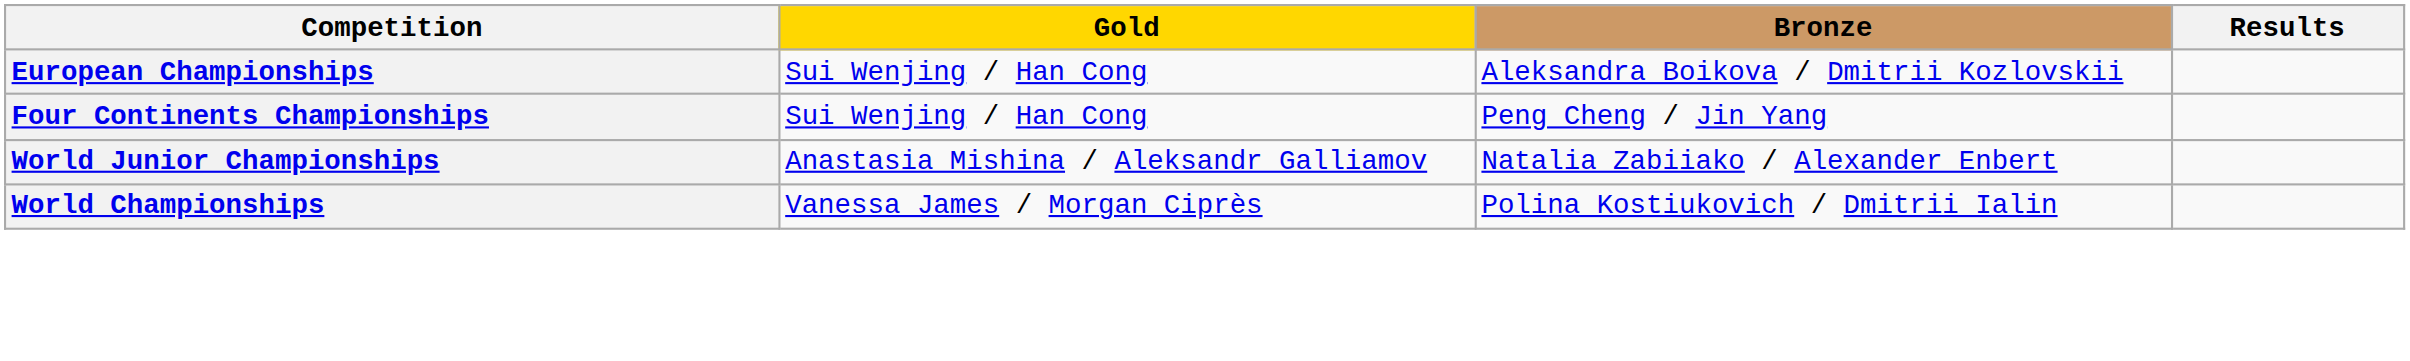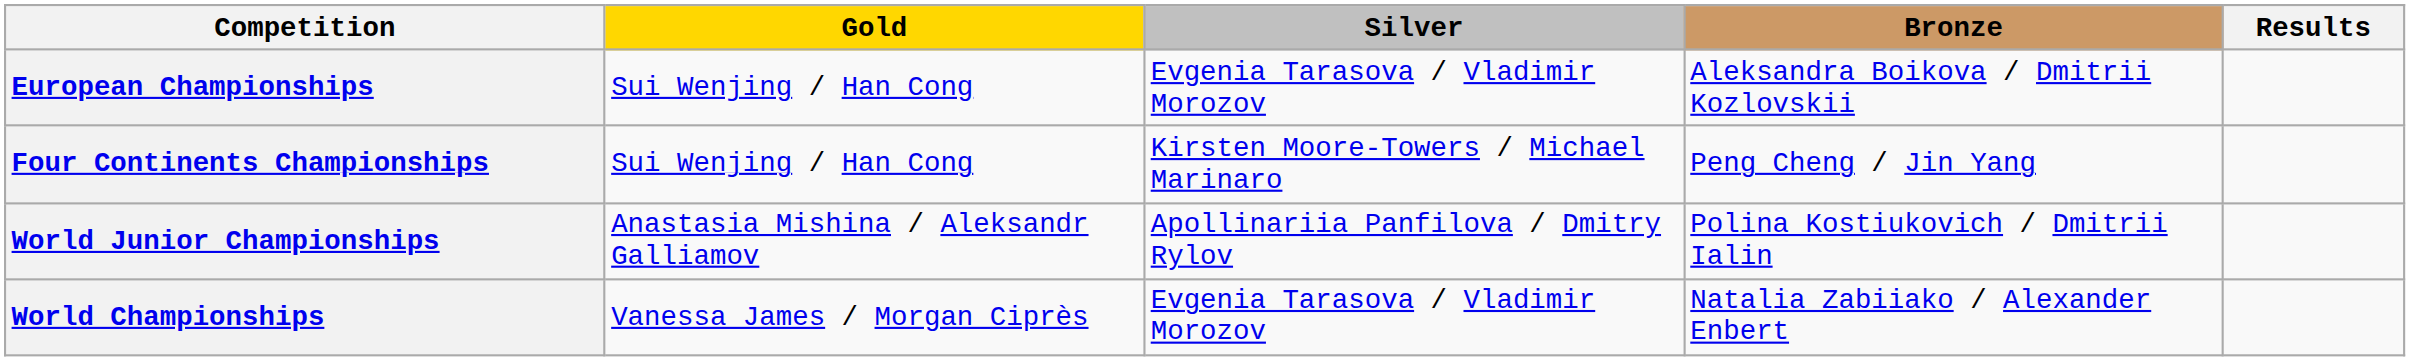+ column: (1414, 27)
(1770, 162) Natalia Zabiiako / Alexander Enbert -> (1929, 241) Polina Kostiukovich / Dmitrii Ialin
(1770, 206) Polina Kostiukovich / Dmitrii Ialin -> (1921, 317) Natalia Zabiiako / Alexander Enbert
